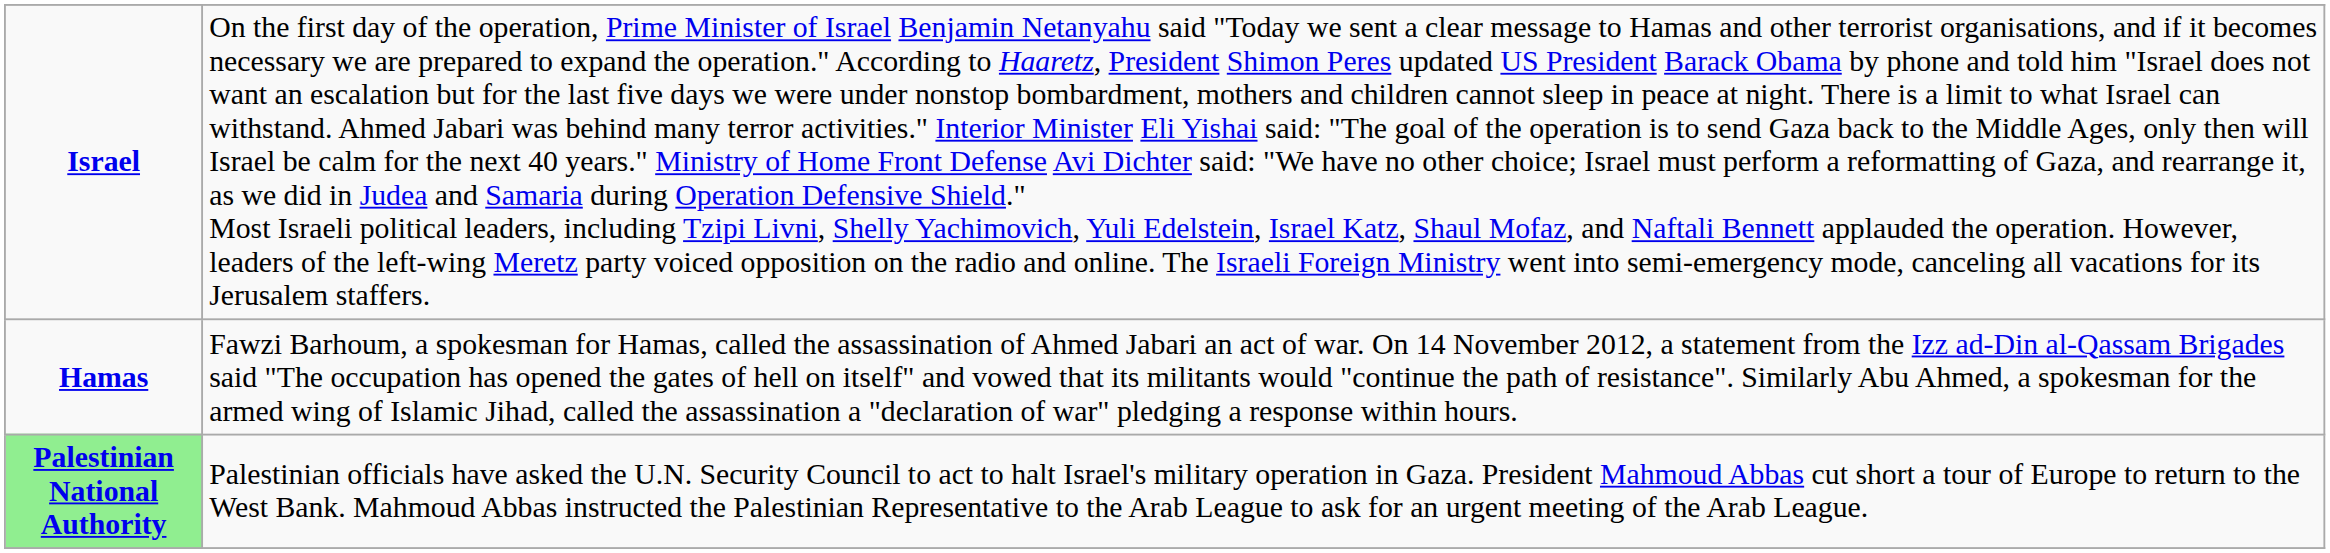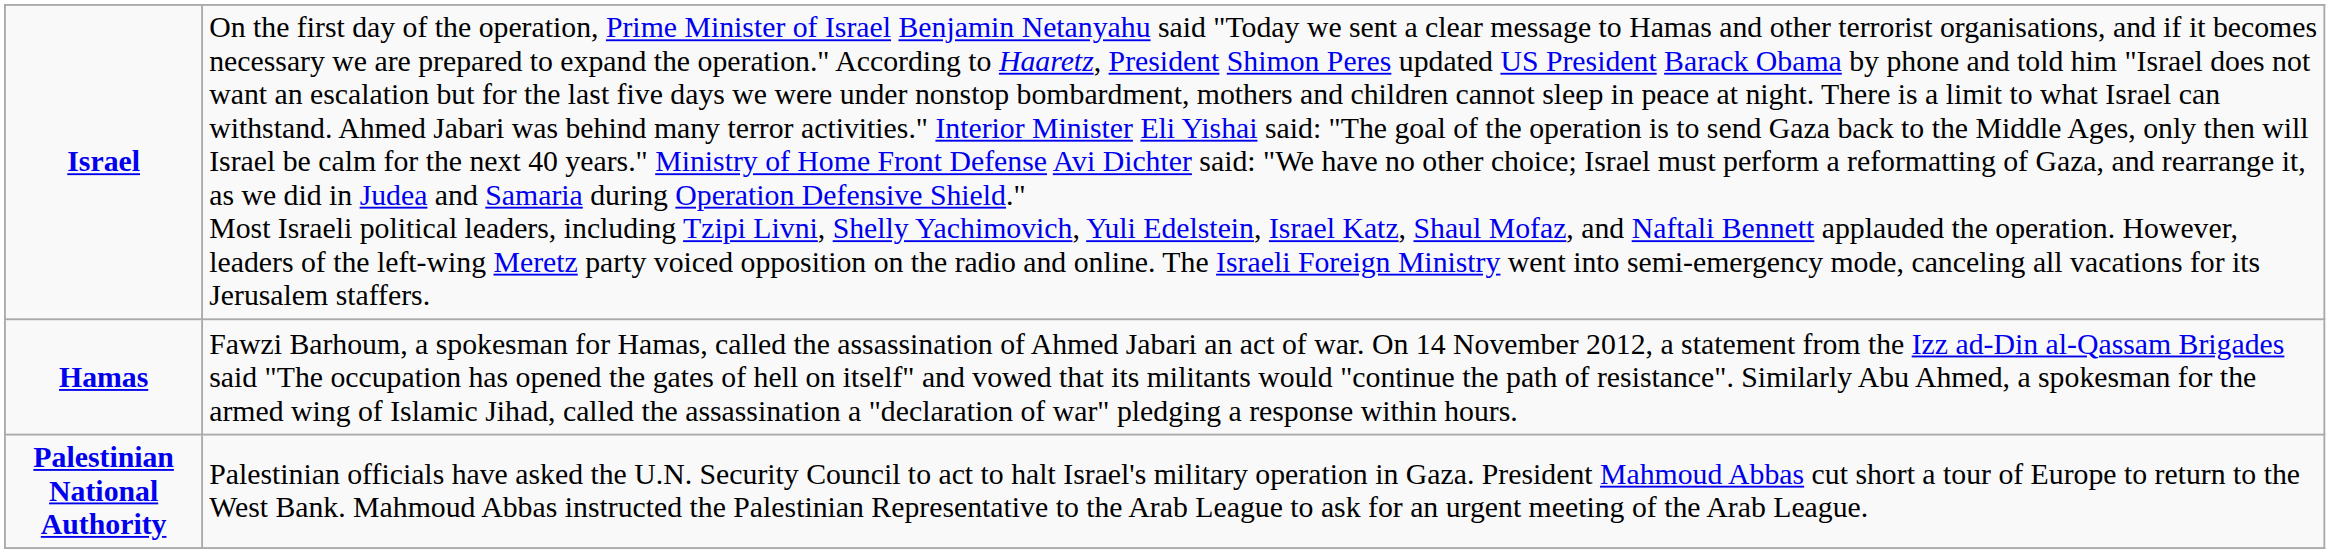(104, 490) lightgreen background -> (104, 490) no background
